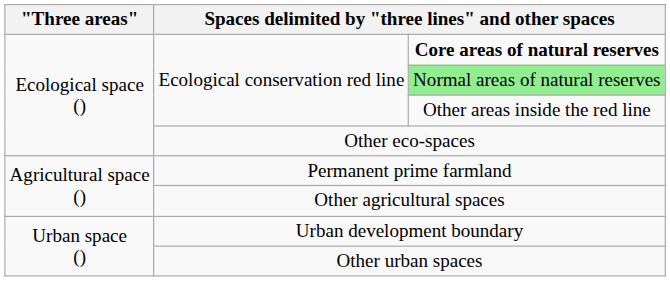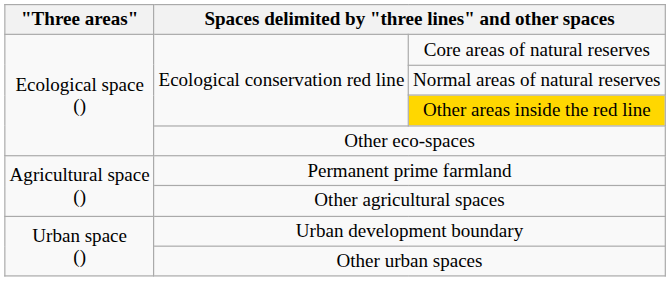(537, 49) bold -> (537, 49) normal
(537, 79) lightgreen background -> (537, 79) no background
(537, 110) no background -> (537, 110) gold background
